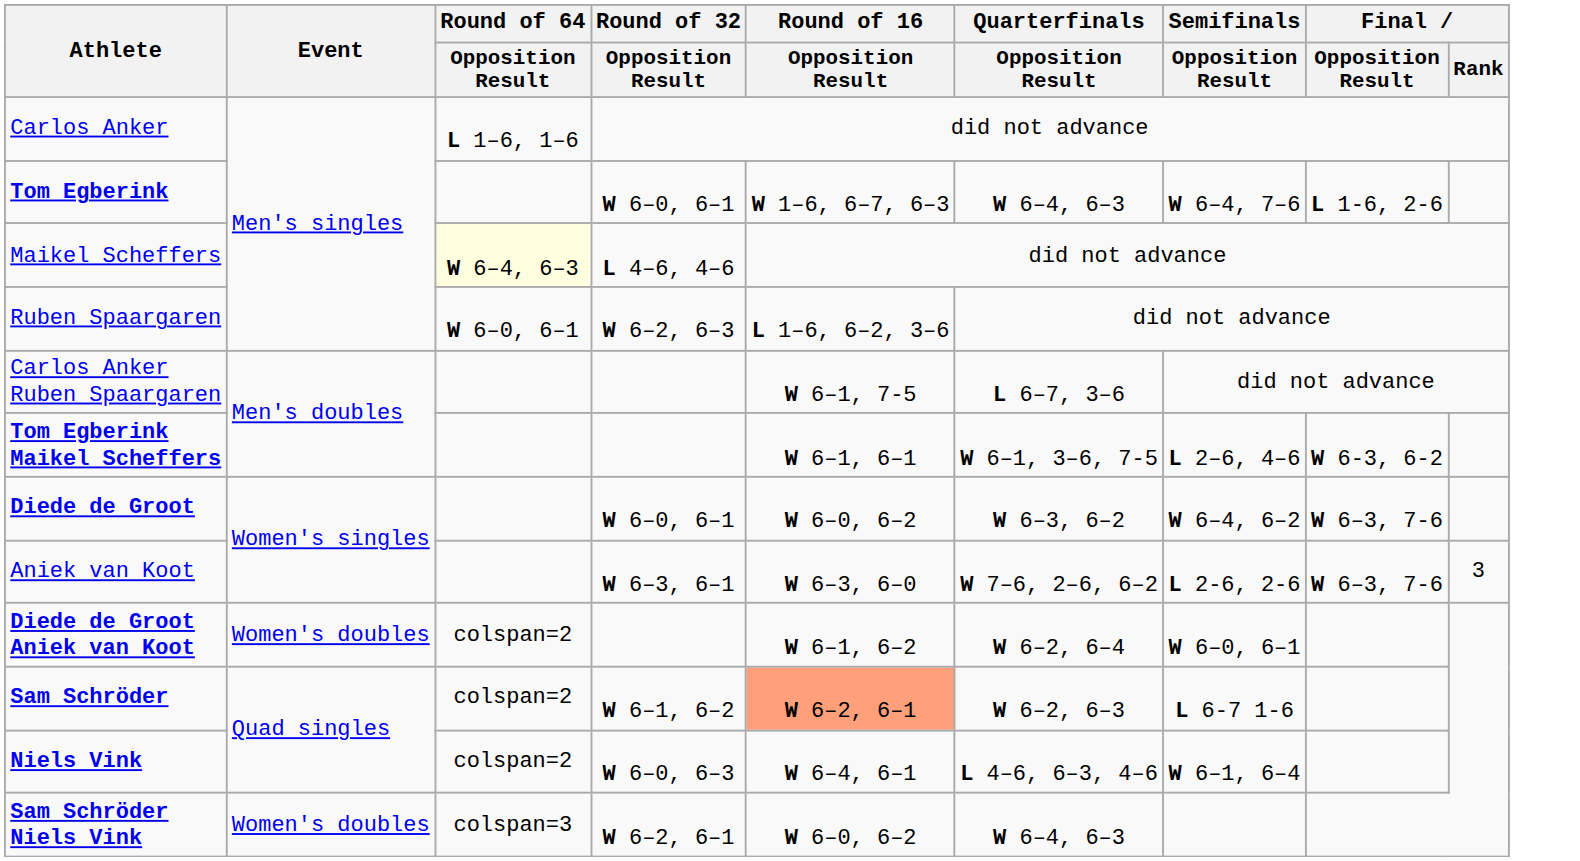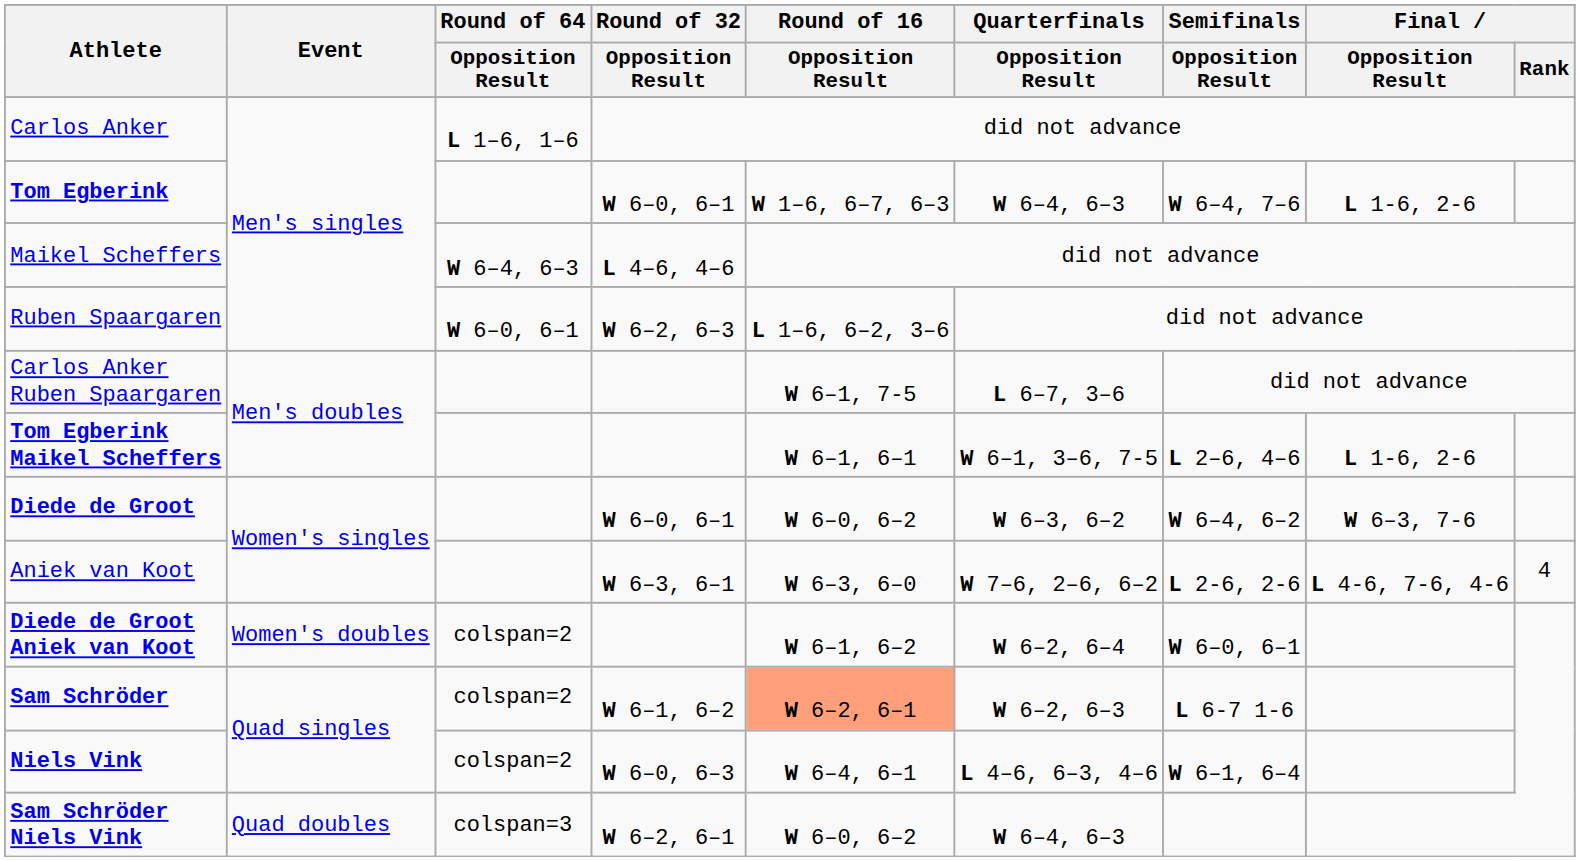(513, 268) lightyellow background -> (513, 268) no background
(1377, 458) W 6-3, 6-2 -> (1410, 458) L 1-6, 2-6
(1377, 585) W 6–3, 7-6 -> (1410, 585) L 4-6, 7-6, 4-6
(1478, 571) 3 -> (1544, 571) 4
(331, 825) Women's doubles -> (311, 825) Quad doubles
